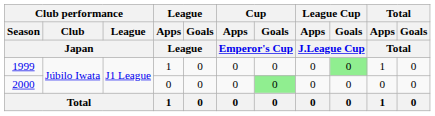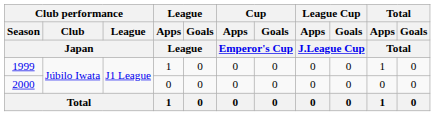(349, 66) lightgreen background -> (349, 66) no background
(275, 84) lightgreen background -> (275, 84) no background
